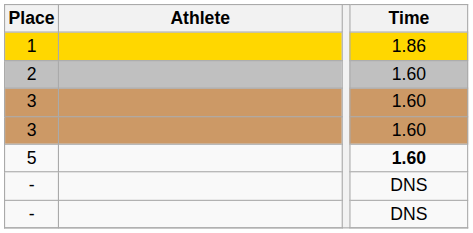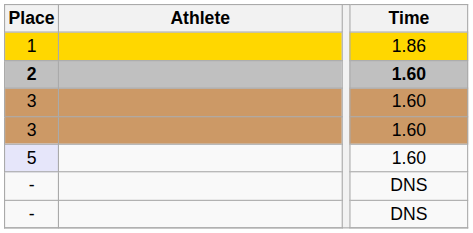(32, 74) normal -> (32, 74) bold
(409, 74) normal -> (409, 74) bold
(32, 158) no background -> (32, 158) lavender background
(409, 158) bold -> (409, 158) normal
